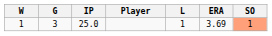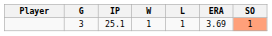columns swapped: (136, 11) <-> (21, 11)
(89, 24) 25.0 -> (115, 24) 25.1
